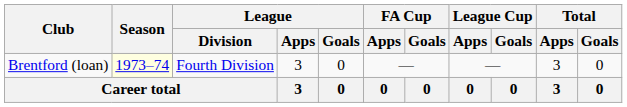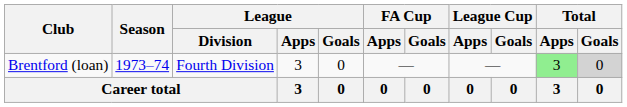(142, 65) lightyellow background -> (142, 65) no background
(557, 65) no background -> (557, 65) lightgreen background
(600, 65) no background -> (600, 65) lightgrey background
